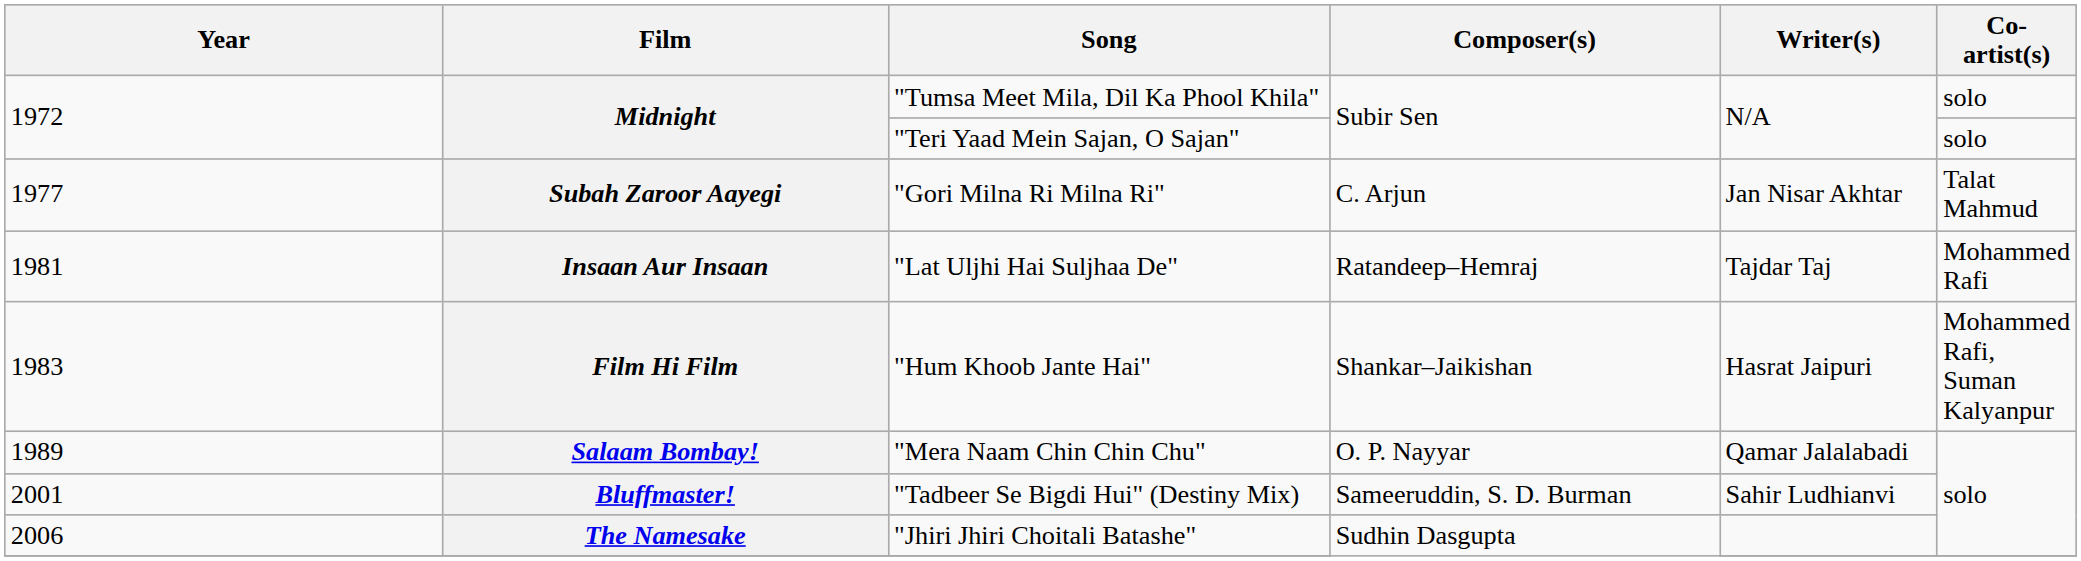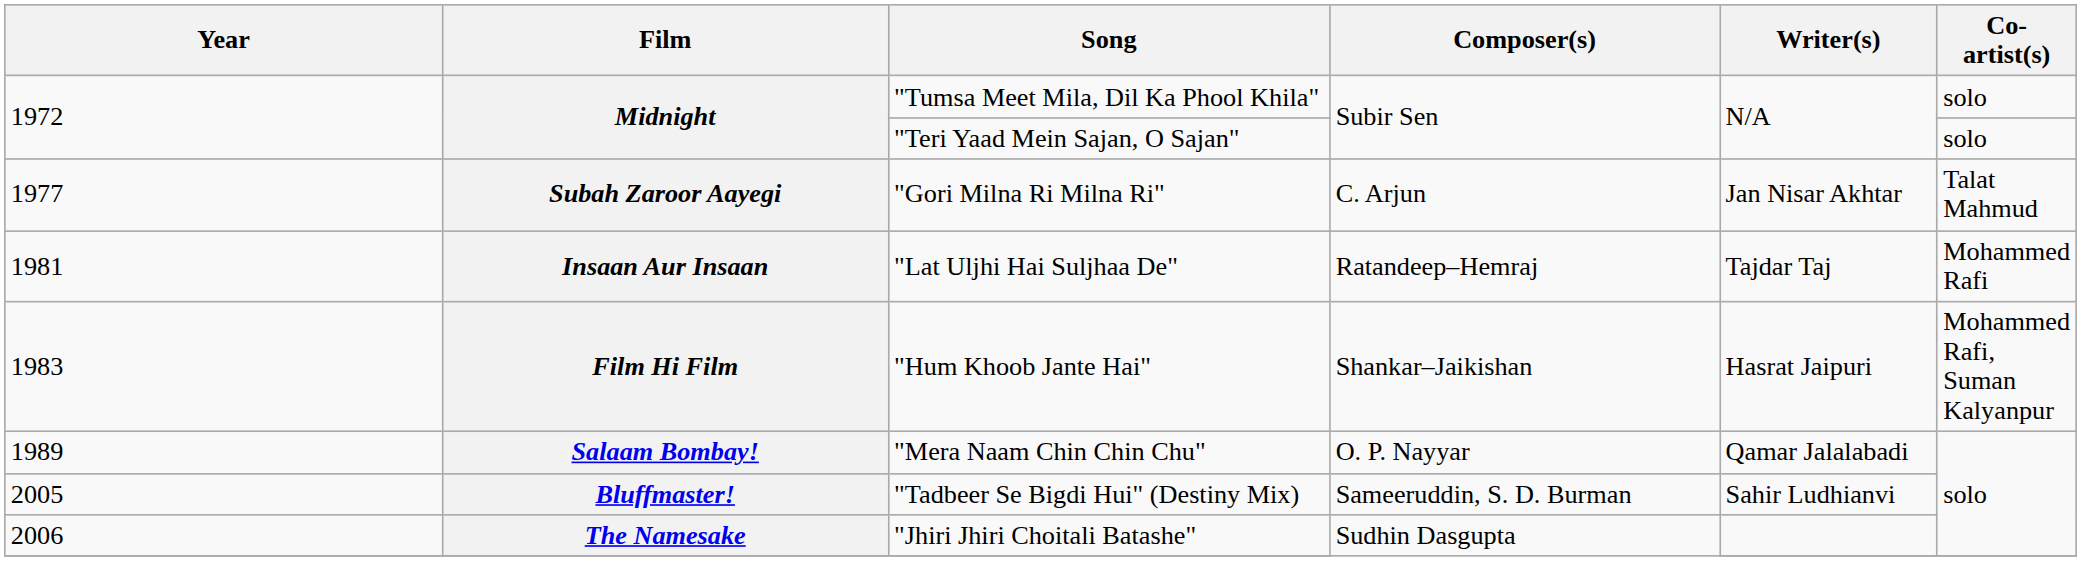(37, 493) 2001 -> (37, 493) 2005
